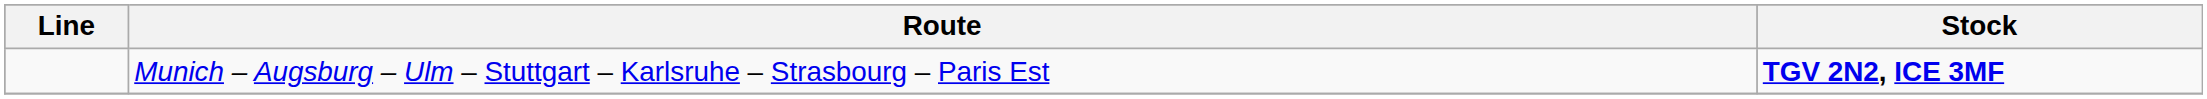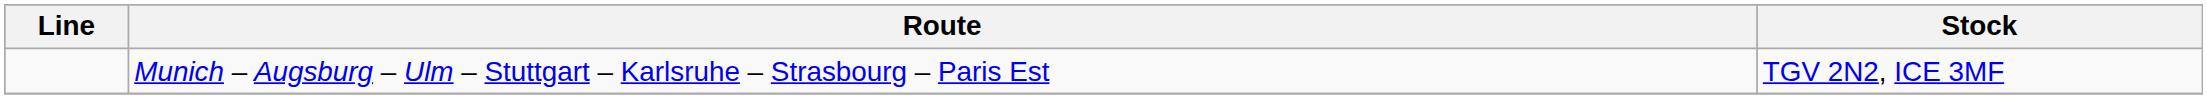(1883, 70) bold -> (1883, 70) normal
